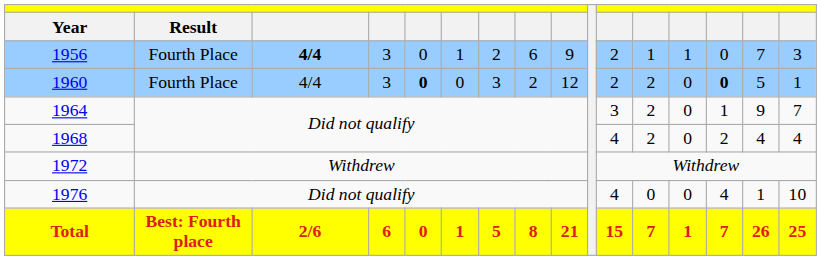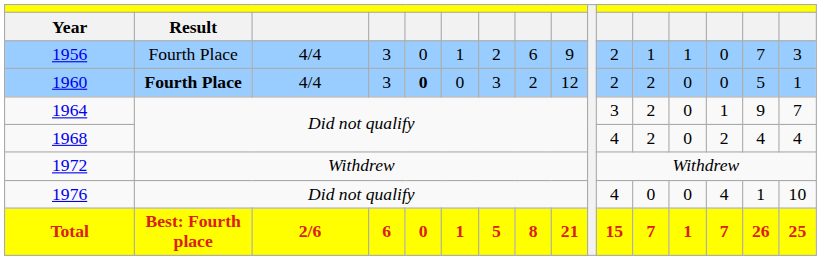(310, 54) bold -> (310, 54) normal
(193, 82) normal -> (193, 82) bold
(724, 82) bold -> (724, 82) normal
